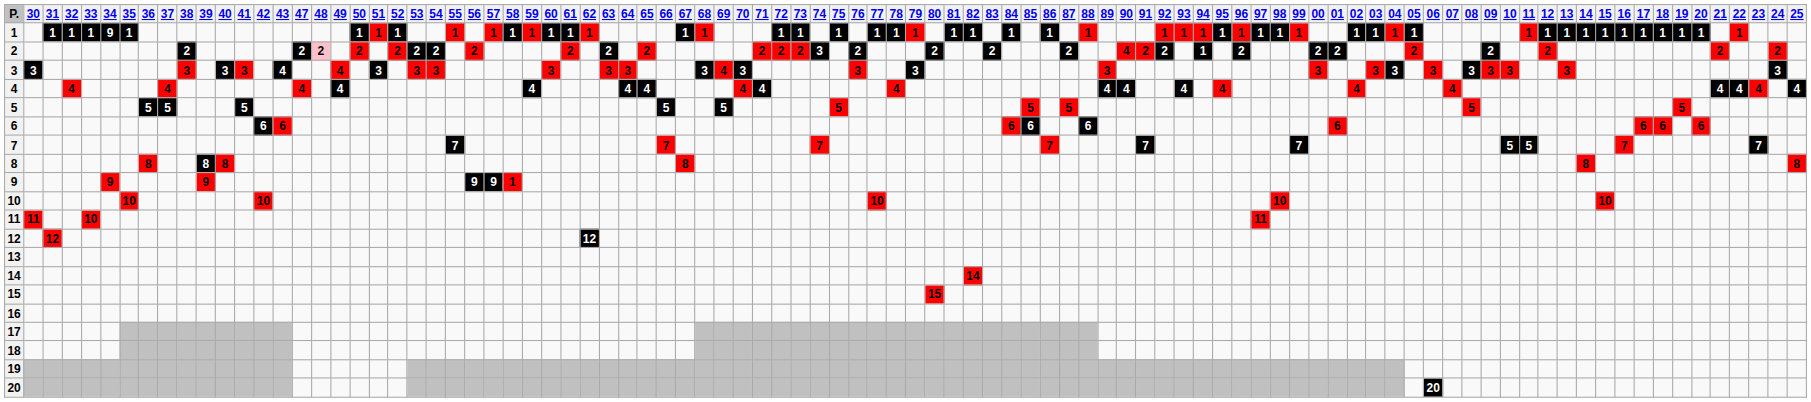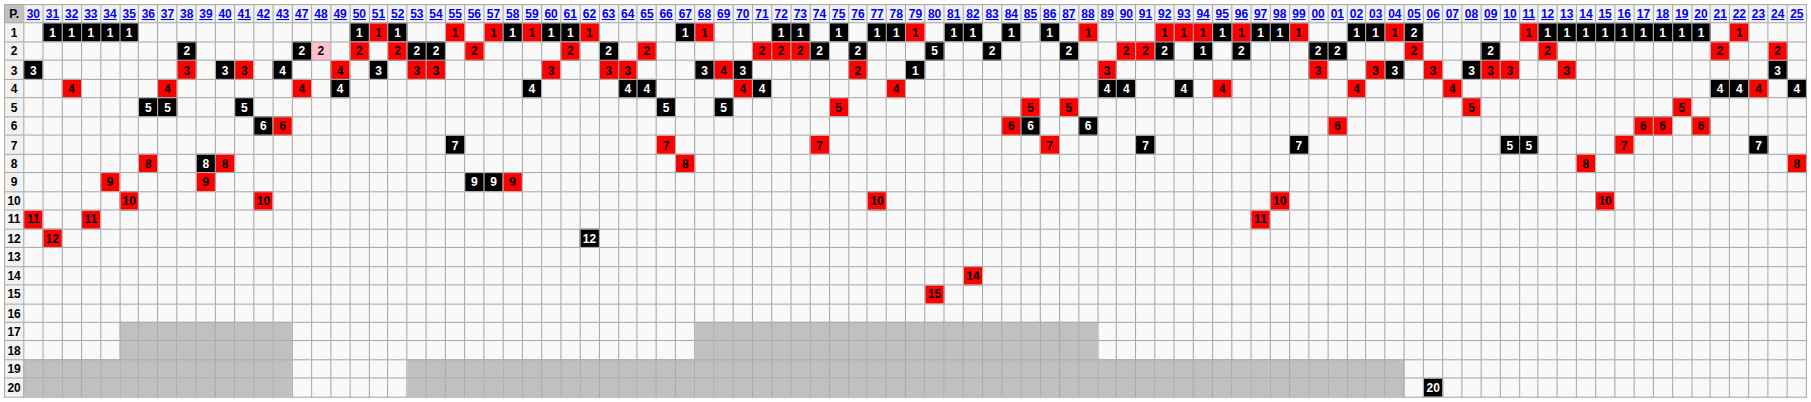(110, 33) 9 -> (110, 33) 1
(1414, 33) 1 -> (1414, 33) 2
(820, 51) 3 -> (820, 51) 2
(935, 51) 2 -> (935, 51) 5
(1126, 51) 4 -> (1126, 51) 2
(858, 70) 3 -> (858, 70) 2
(915, 70) 3 -> (915, 70) 1
(513, 182) 1 -> (513, 182) 9
(91, 220) 10 -> (91, 220) 11
